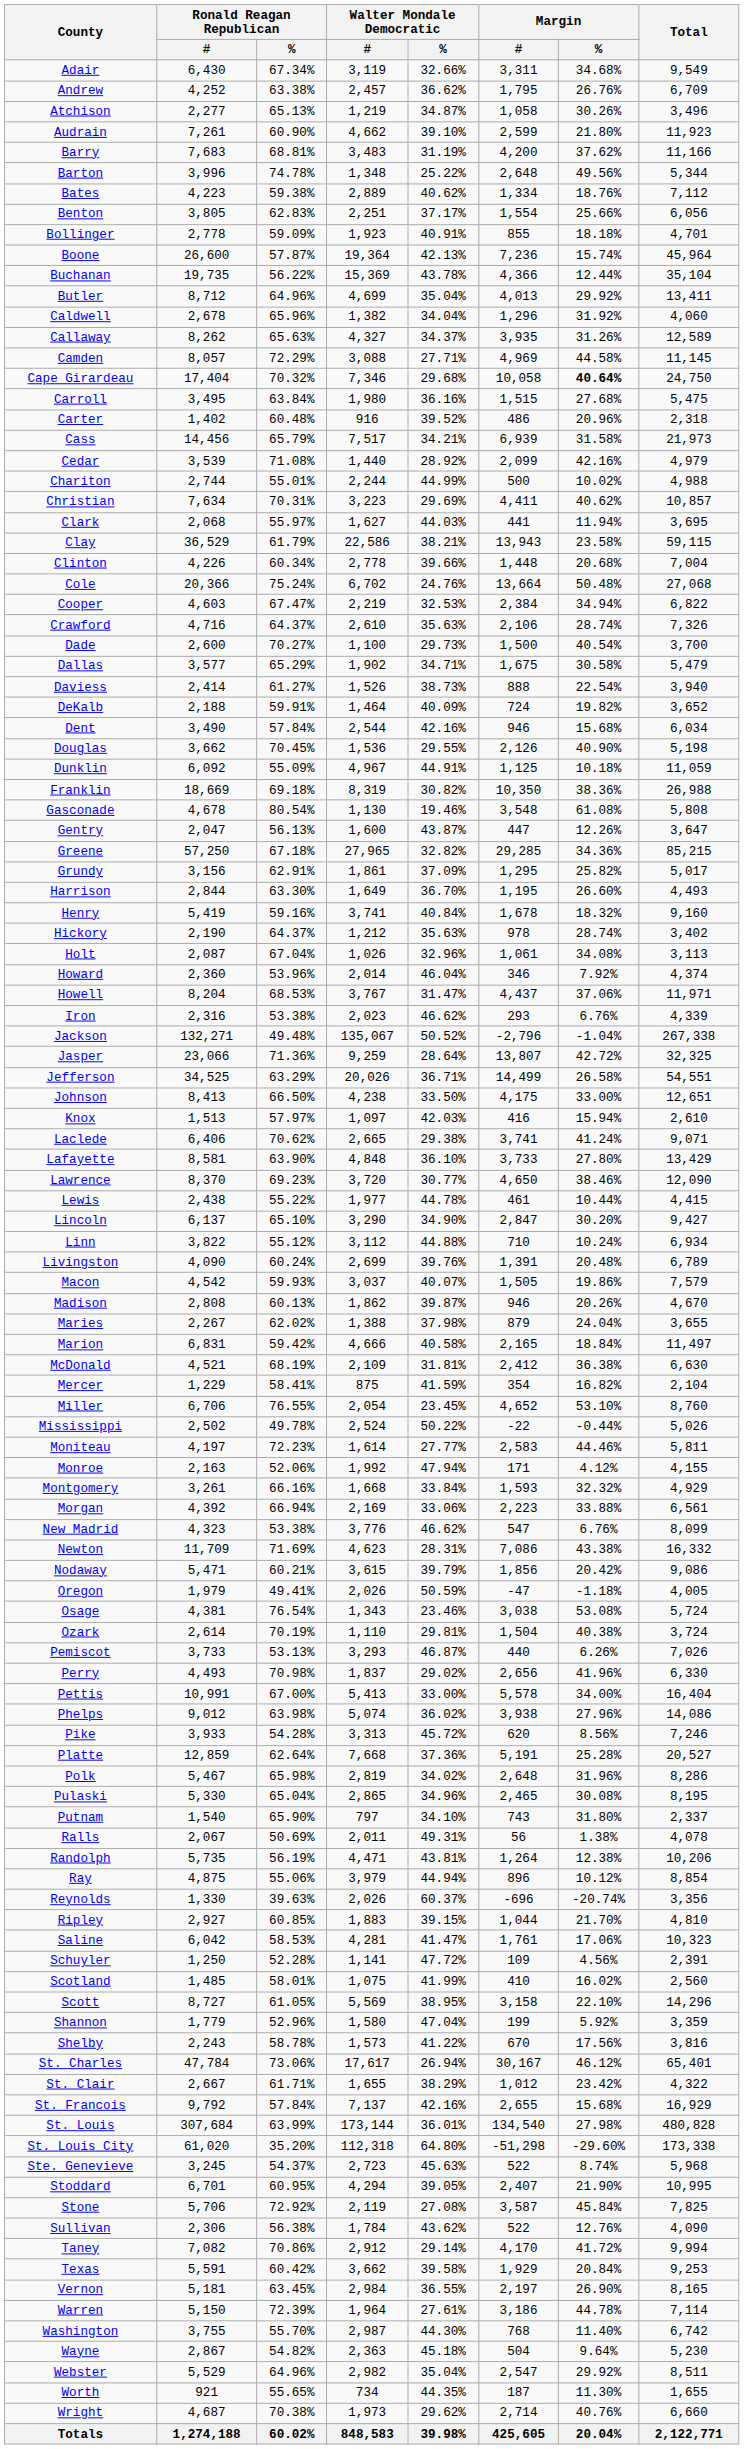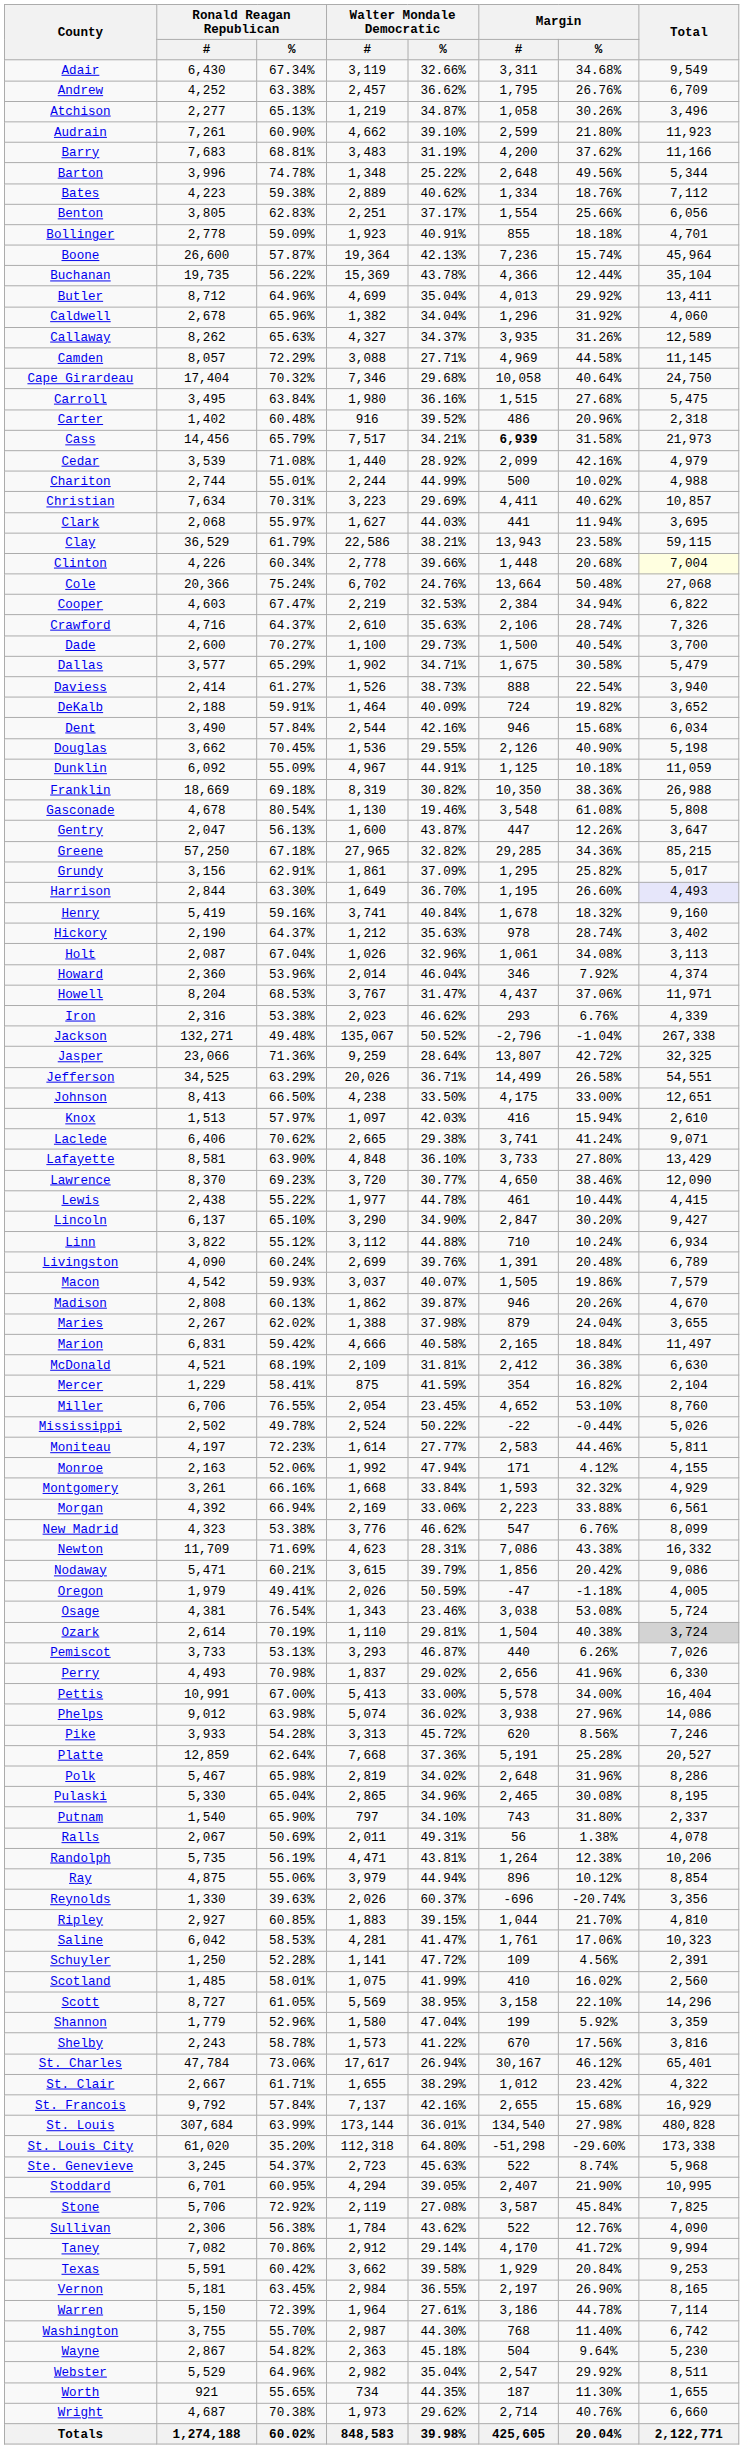(599, 379) bold -> (599, 379) normal
(519, 440) normal -> (519, 440) bold
(689, 564) no background -> (689, 564) lightyellow background
(689, 892) no background -> (689, 892) lavender background
(689, 1632) no background -> (689, 1632) lightgrey background
